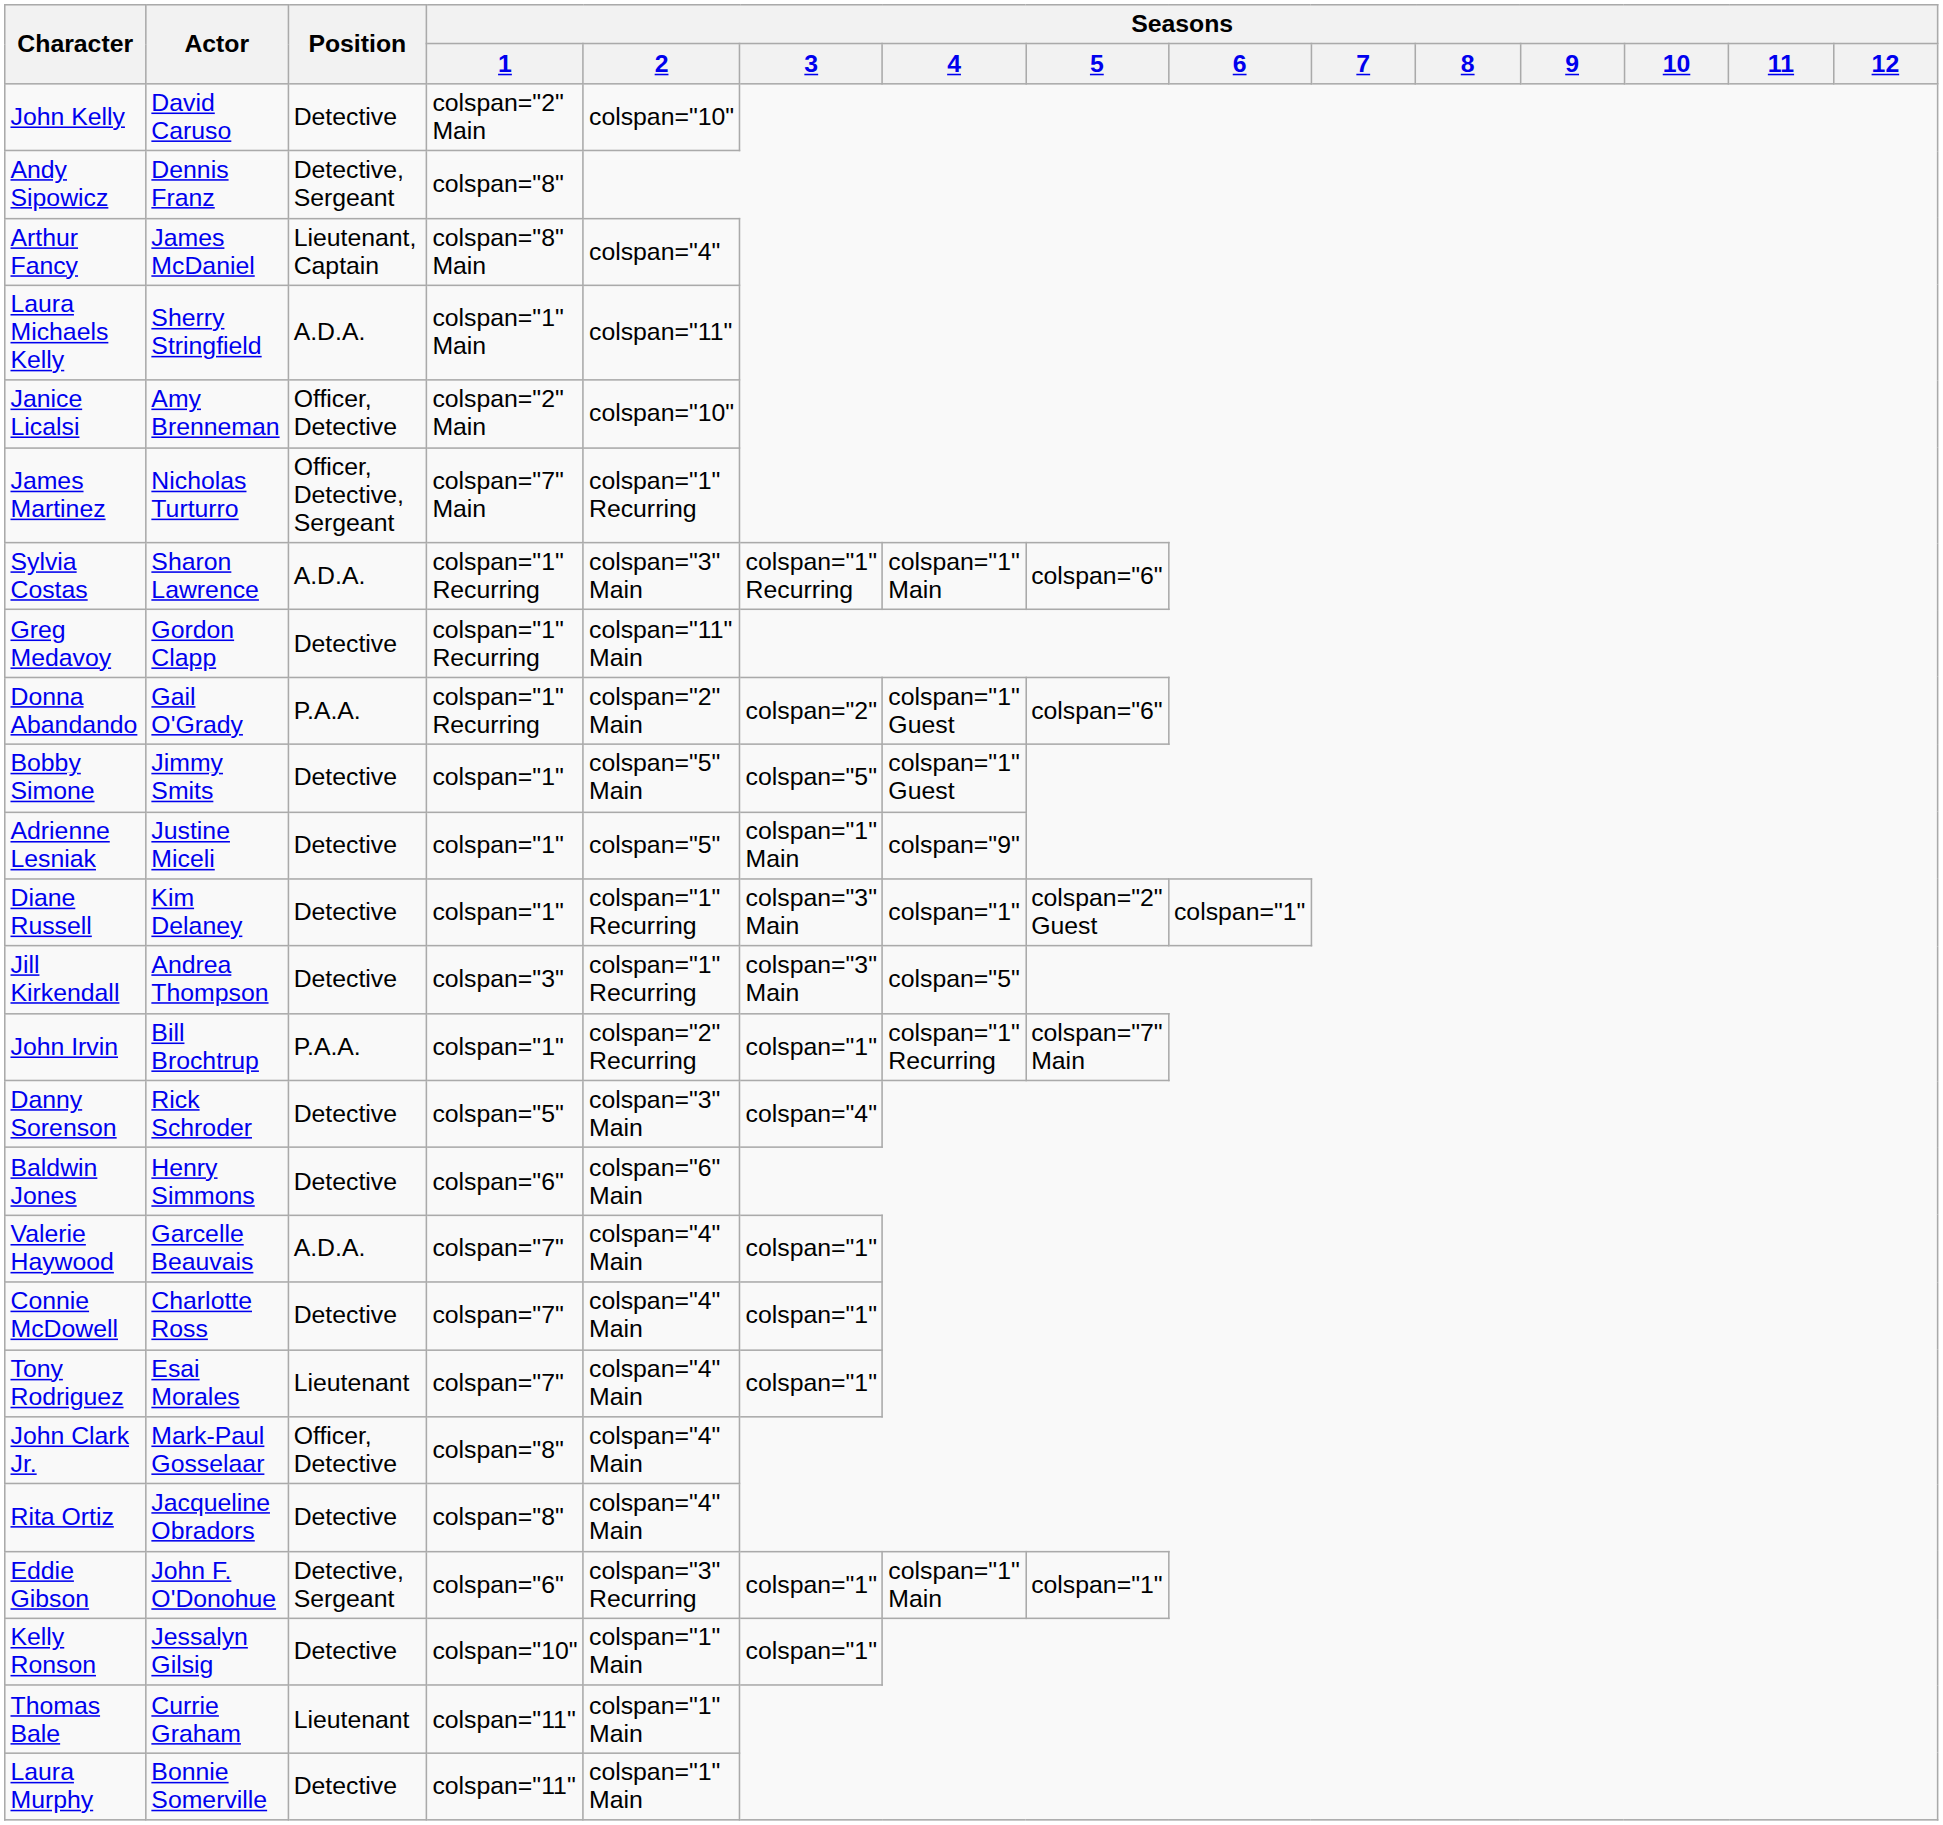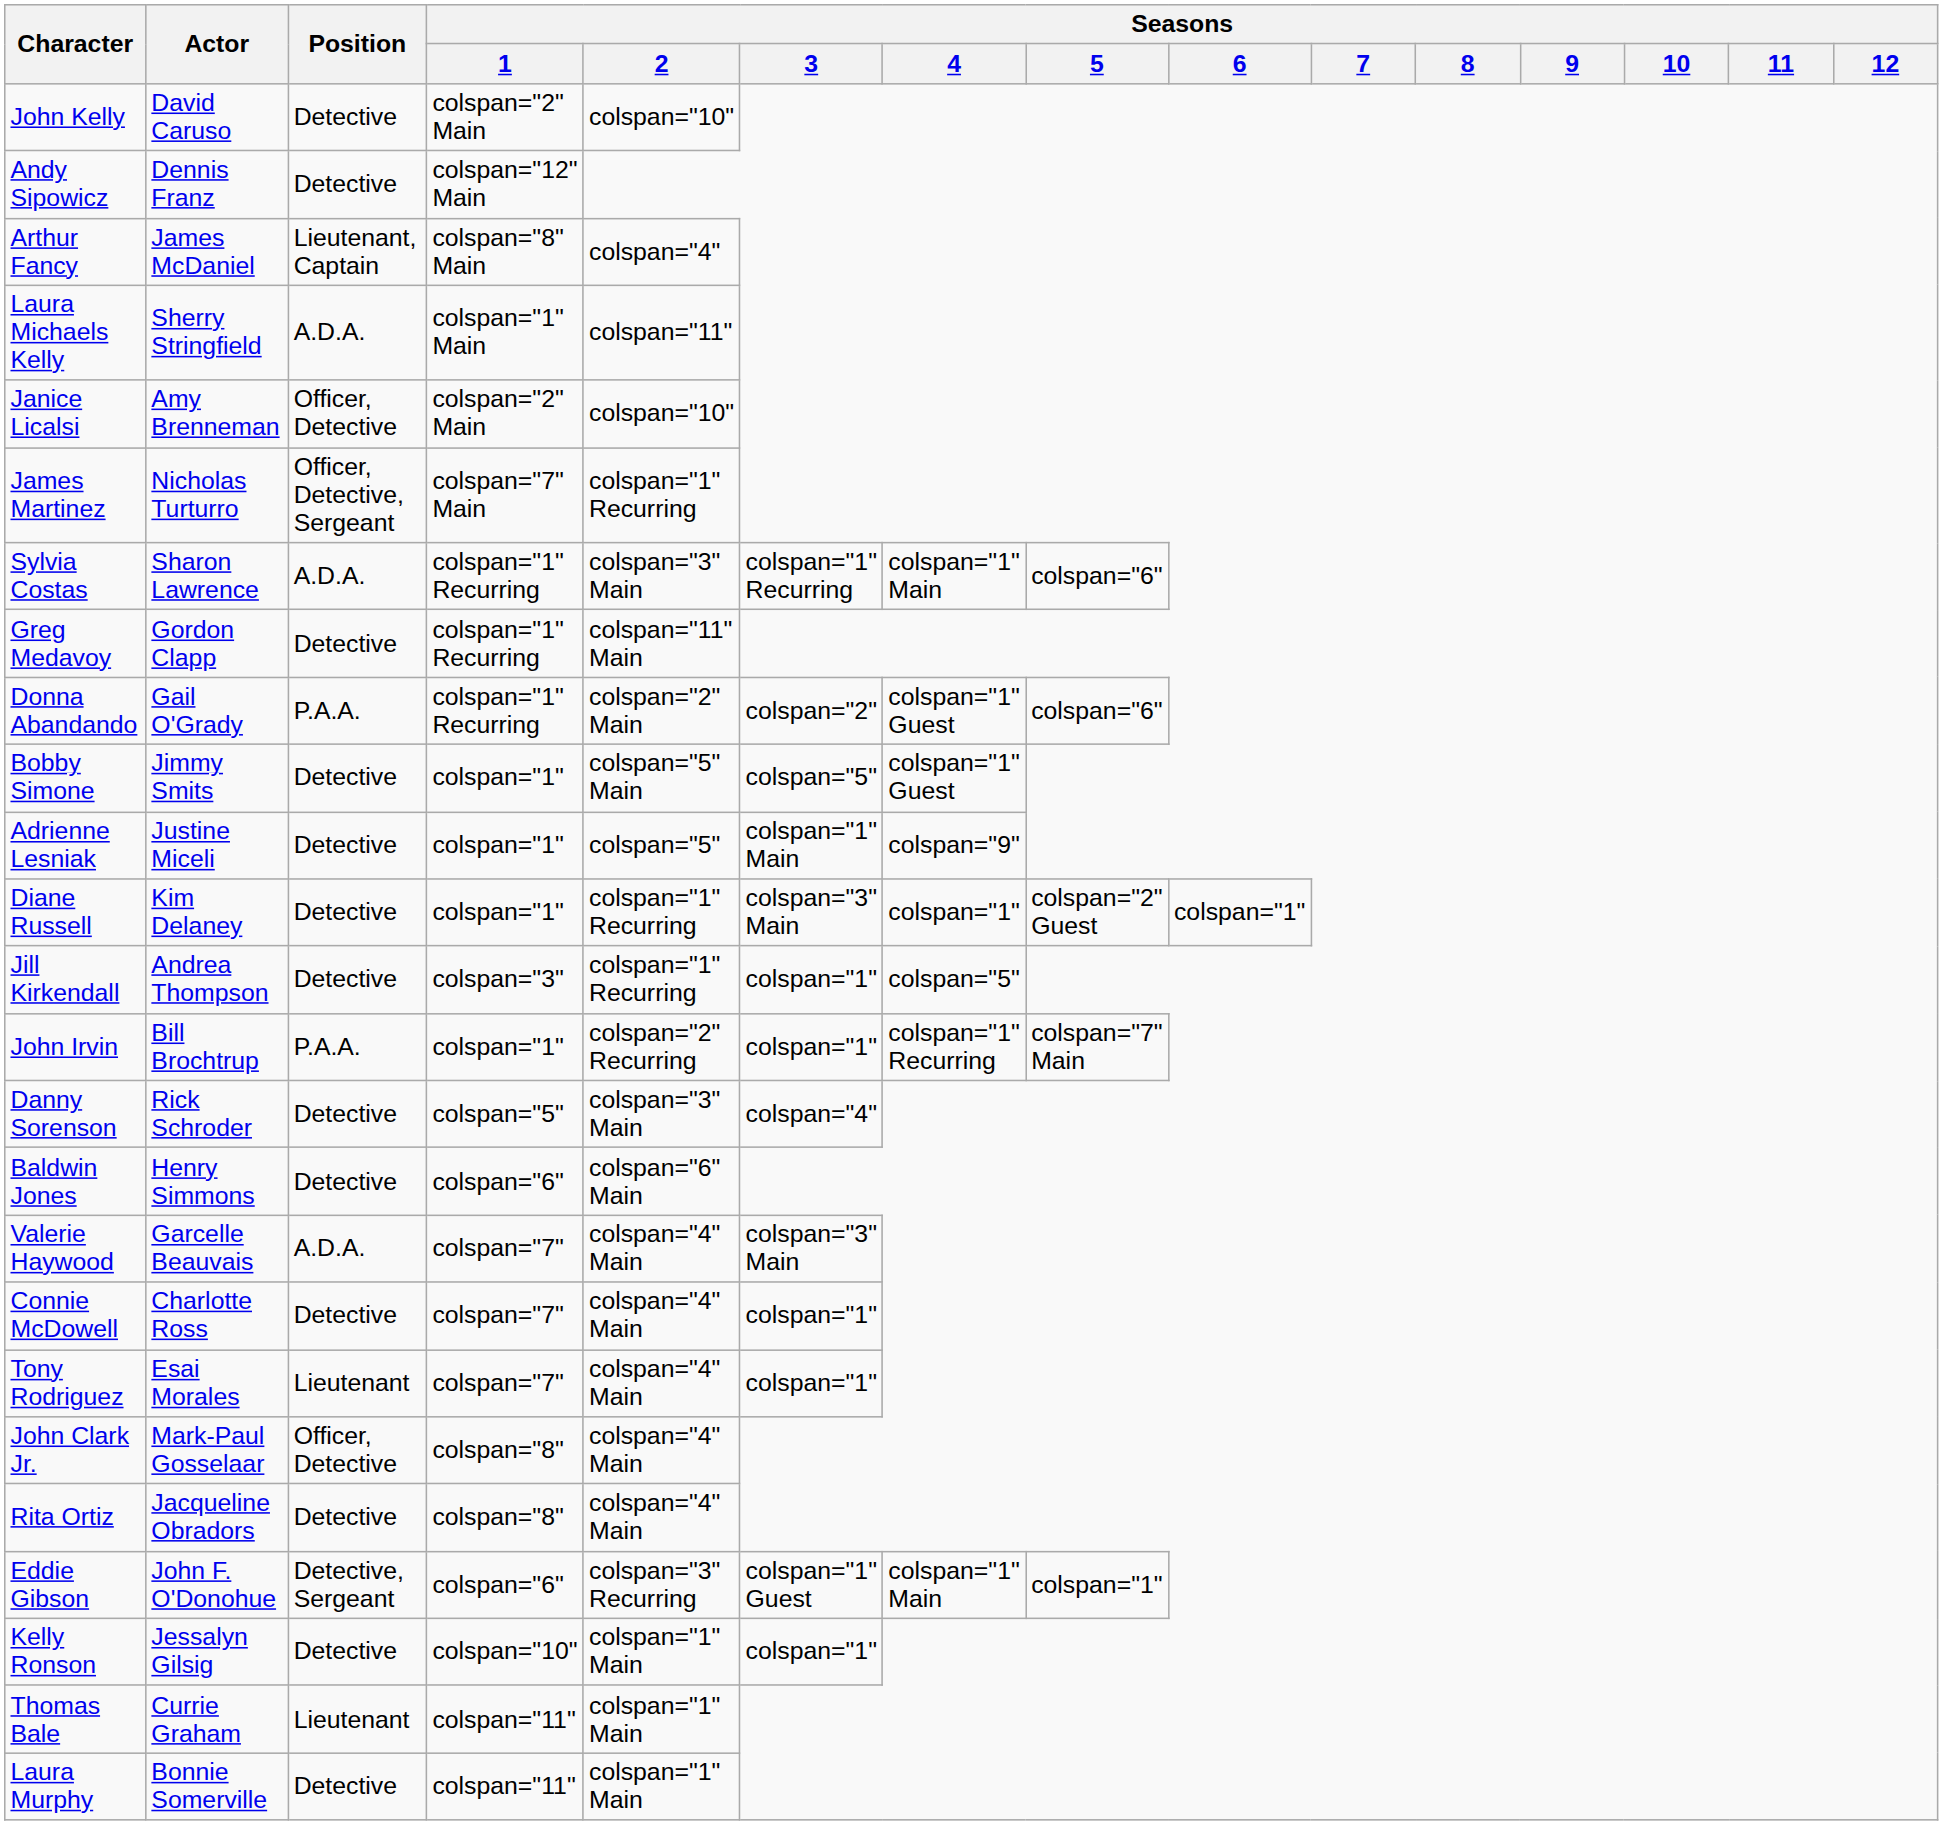(349, 184) Detective, Sergeant -> (345, 184) Detective
(498, 184) colspan="8" -> (505, 184) colspan="12" Main
(811, 979) colspan="3" Main -> (811, 979) colspan="1"
(811, 1248) colspan="1" -> (811, 1248) colspan="3" Main
(811, 1584) colspan="1" -> (811, 1584) colspan="1" Guest
